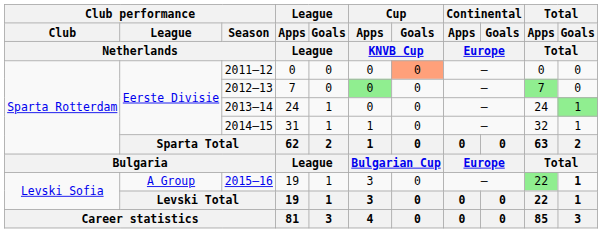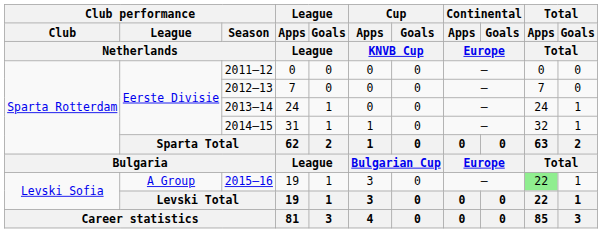(418, 70) lightsalmon background -> (418, 70) no background
(370, 88) lightgreen background -> (370, 88) no background
(541, 88) lightgreen background -> (541, 88) no background
(578, 107) lightgreen background -> (578, 107) no background
(578, 182) bold -> (578, 182) normal
